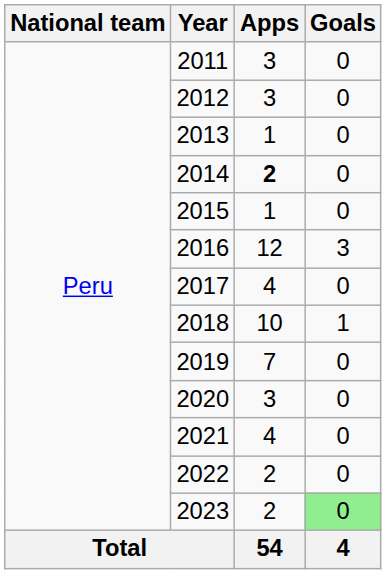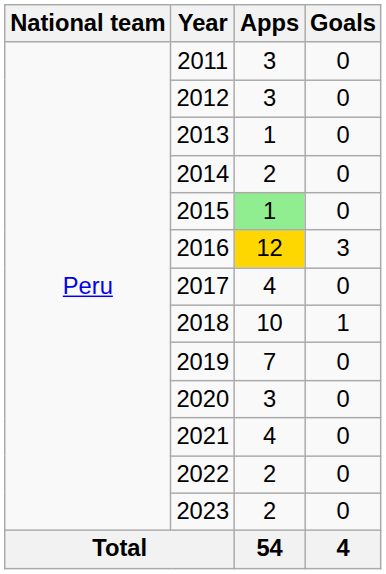(270, 173) bold -> (270, 173) normal
(270, 211) no background -> (270, 211) lightgreen background
(270, 248) no background -> (270, 248) gold background
(343, 511) lightgreen background -> (343, 511) no background
